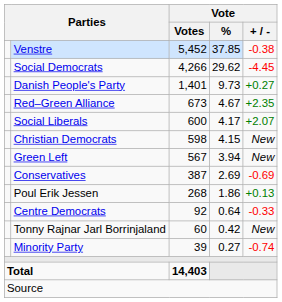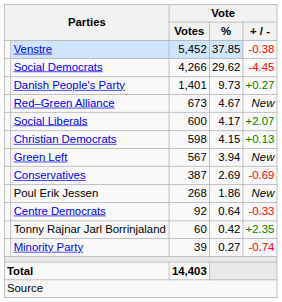(260, 103) +2.35 -> (263, 103) New
(263, 139) New -> (260, 139) +0.13
(260, 193) +0.13 -> (263, 193) New
(263, 229) New -> (260, 229) +2.35
